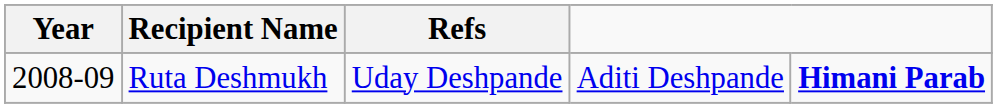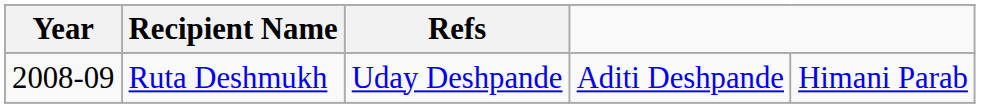(892, 77) bold -> (883, 77) normal
